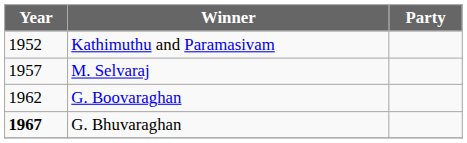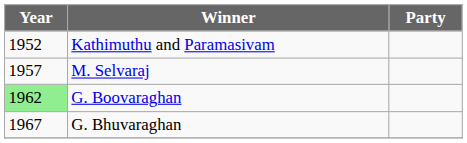(25, 97) no background -> (25, 97) lightgreen background
(25, 124) bold -> (25, 124) normal
